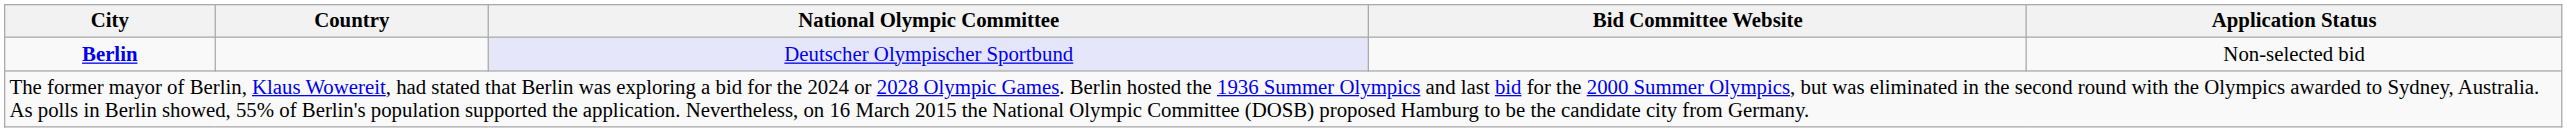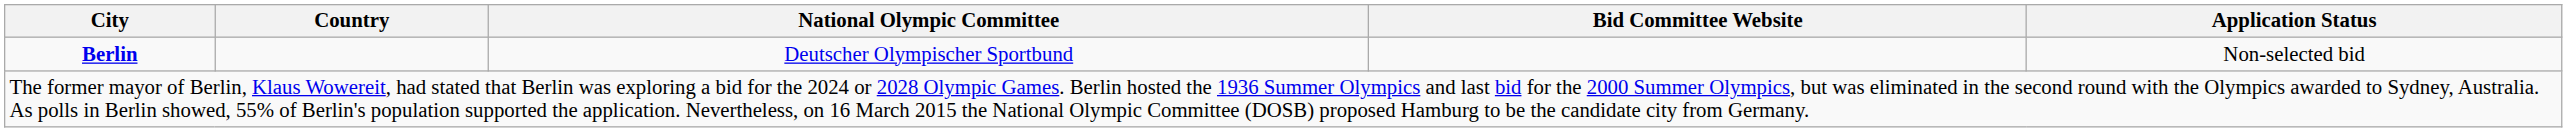(929, 53) lavender background -> (929, 53) no background
